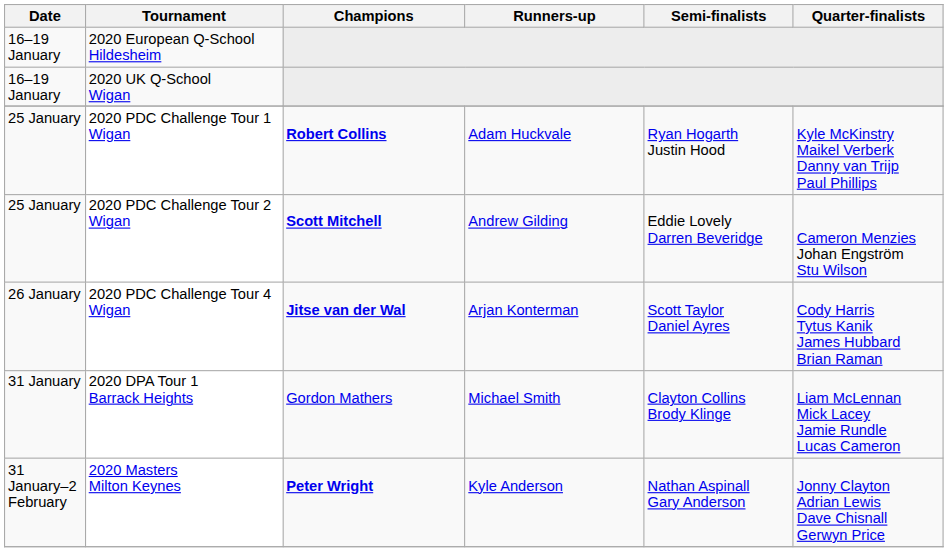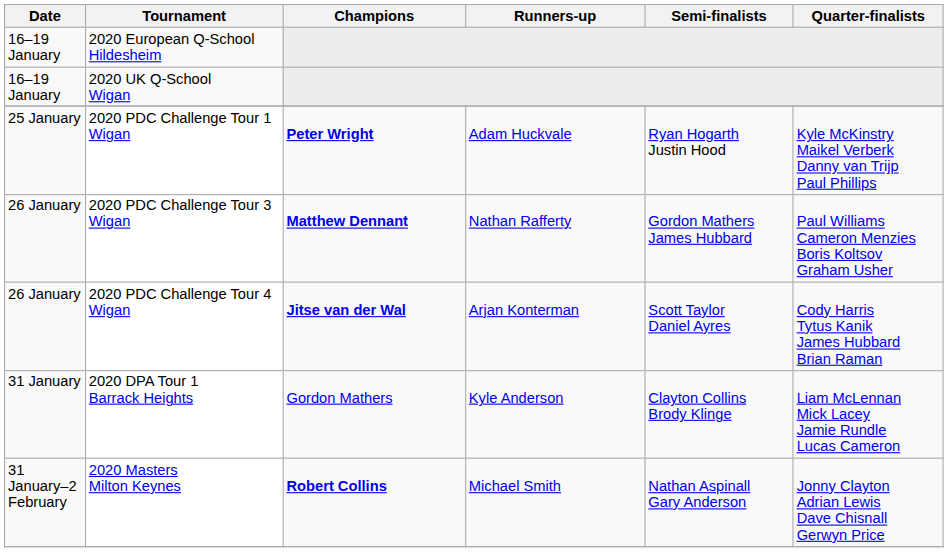(336, 134) Robert Collins -> (330, 134) Peter Wright
- row: (180, 214)
+ row: (180, 214)
(514, 398) Michael Smith -> (516, 398) Kyle Anderson
(330, 486) Peter Wright -> (337, 486) Robert Collins
(516, 486) Kyle Anderson -> (515, 486) Michael Smith
